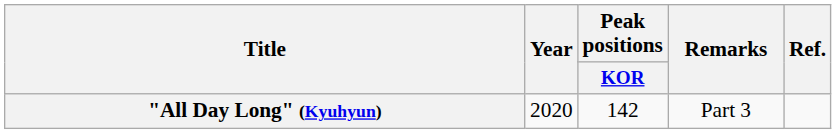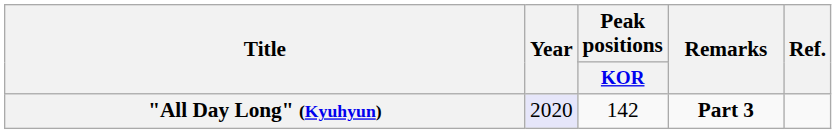(551, 110) no background -> (551, 110) lavender background
(726, 110) normal -> (726, 110) bold
